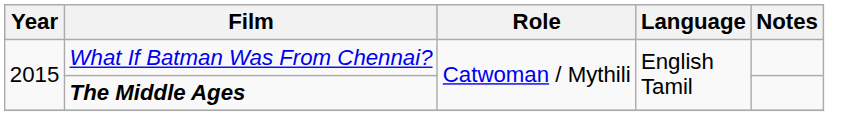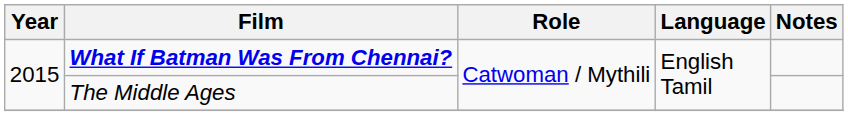(251, 57) normal -> (261, 57) bold
(157, 92) bold -> (153, 92) normal
